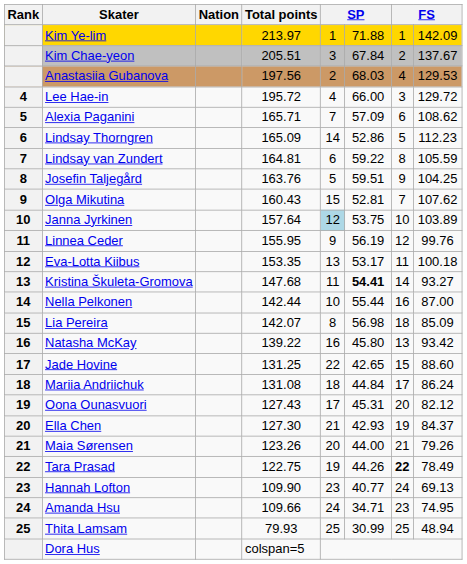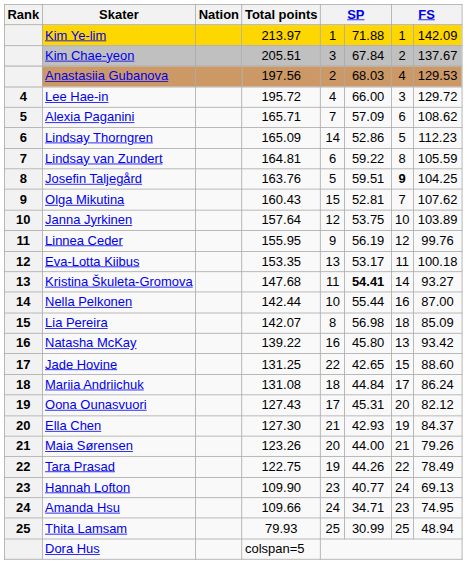(402, 179) normal -> (402, 179) bold
(333, 220) lightblue background -> (333, 220) no background
(402, 466) bold -> (402, 466) normal
